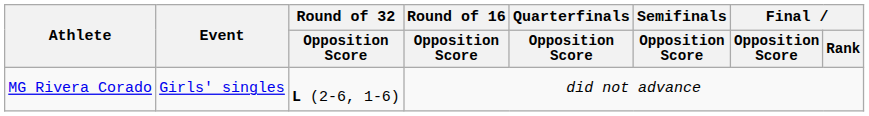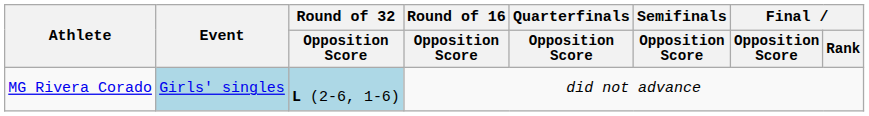(222, 89) no background -> (222, 89) lightblue background
(346, 98) no background -> (346, 98) lightblue background
